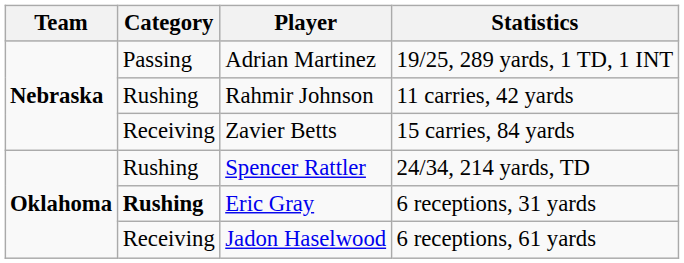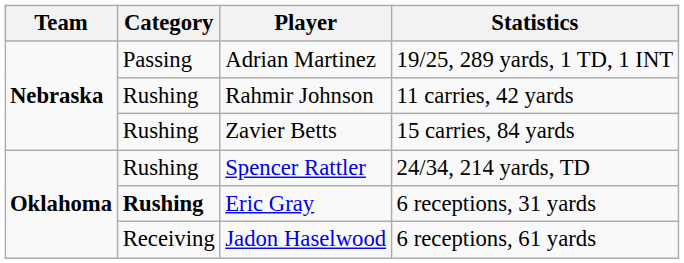(169, 131) Receiving -> (161, 131) Rushing
